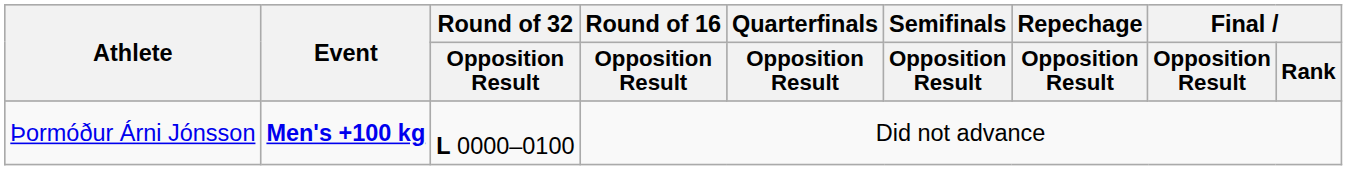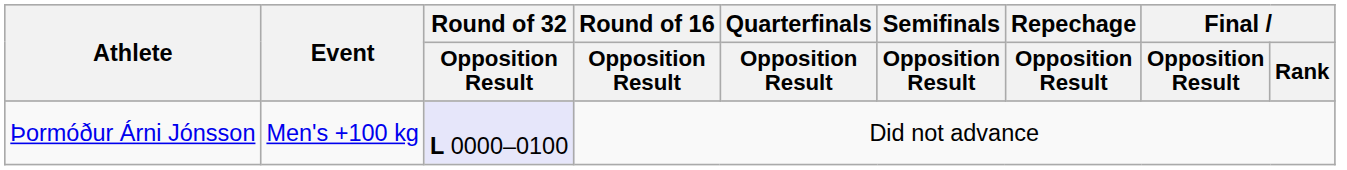(346, 133) bold -> (343, 133) normal
(505, 146) no background -> (499, 146) lavender background
